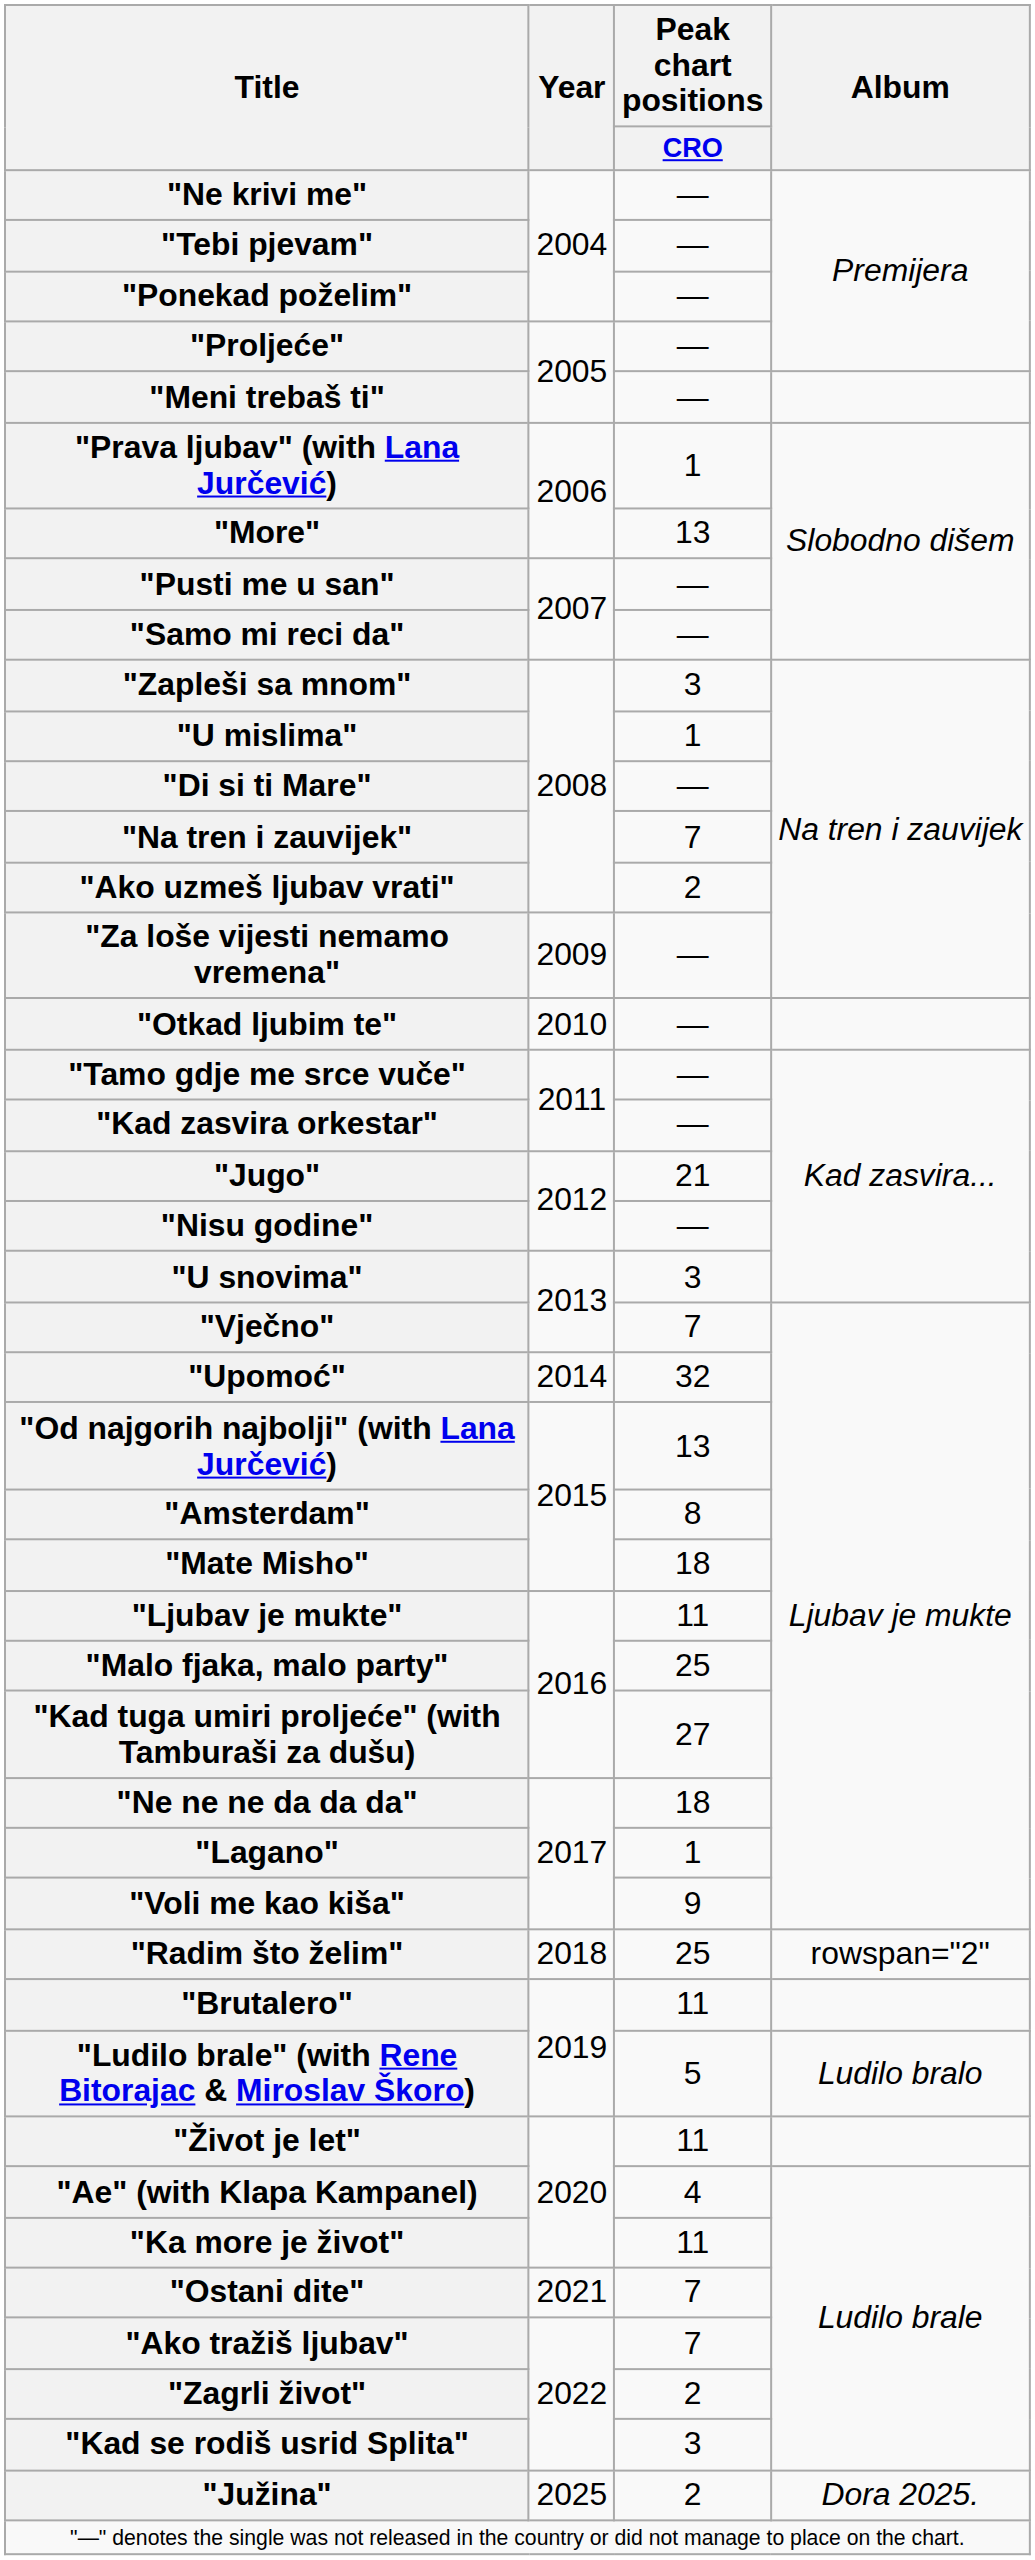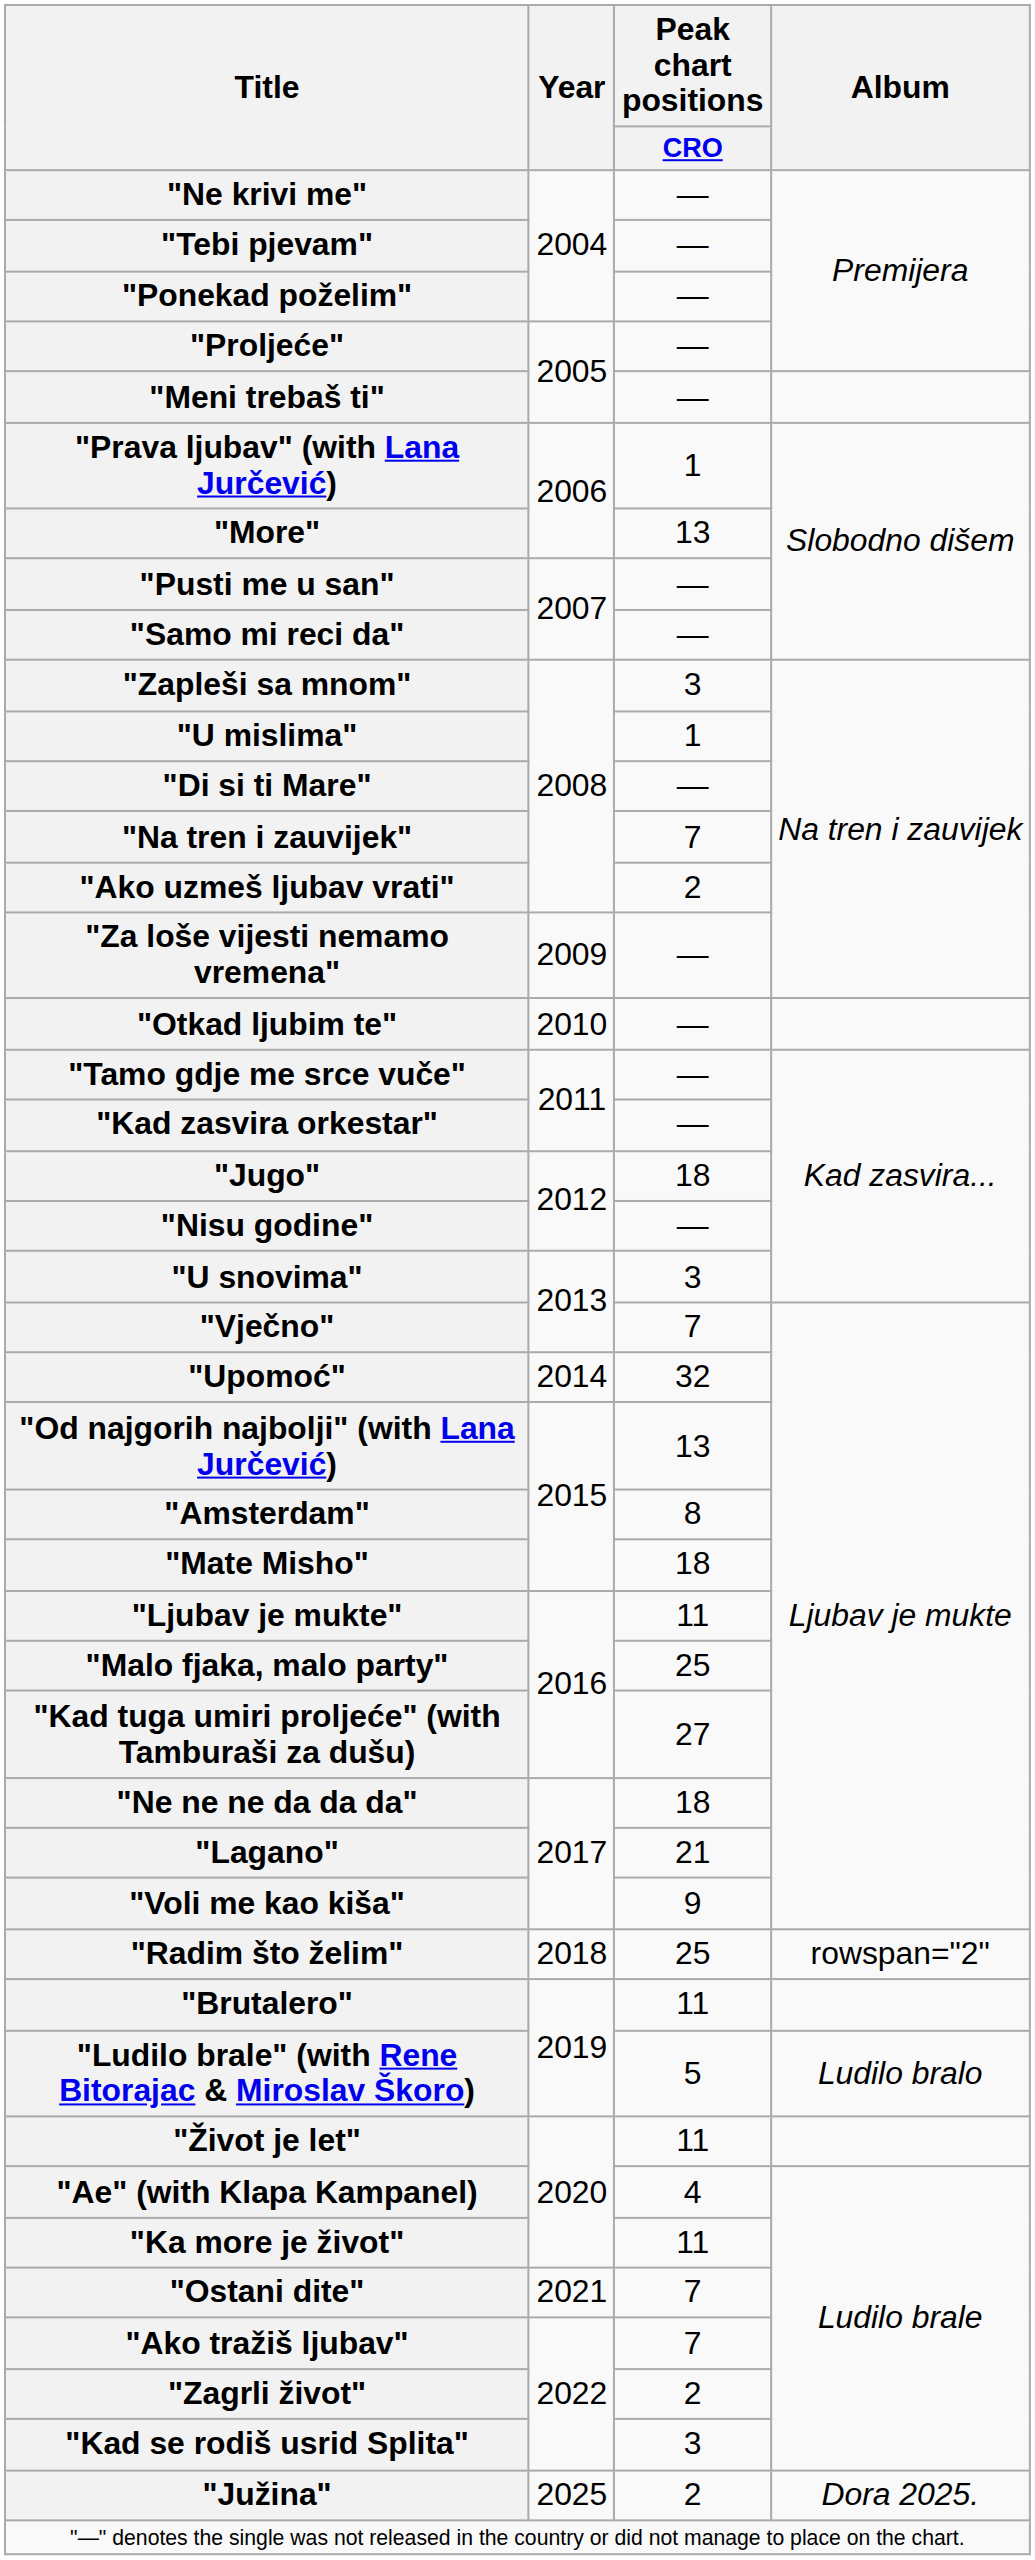(693, 1175) 21 -> (693, 1175) 18
(693, 1852) 1 -> (693, 1852) 21
